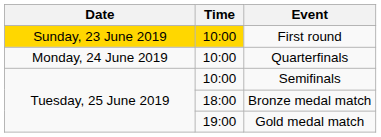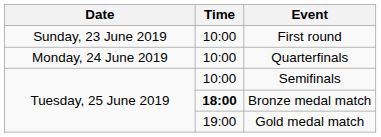(100, 36) gold background -> (100, 36) no background
(220, 36) gold background -> (220, 36) no background
(220, 100) normal -> (220, 100) bold
